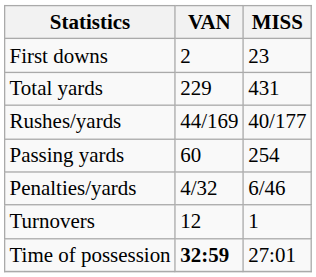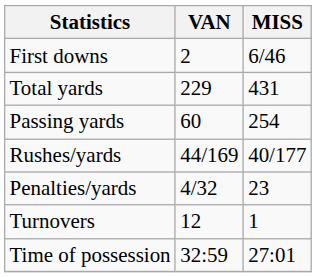(259, 55) 23 -> (267, 55) 6/46
rows swapped: (67, 155) <-> (65, 121)
(267, 188) 6/46 -> (259, 188) 23
(205, 254) bold -> (204, 254) normal
